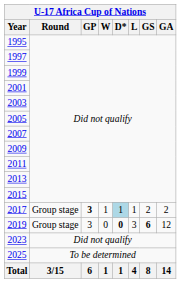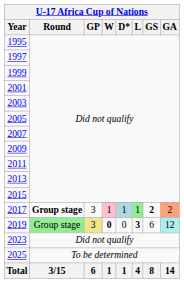(55, 210) normal -> (57, 210) bold
(90, 210) bold -> (93, 210) normal
(106, 210) no background -> (109, 210) pink background
(134, 210) no background -> (138, 210) lightgreen background
(148, 210) normal -> (152, 210) bold
(166, 210) no background -> (170, 210) lightsalmon background
(55, 225) no background -> (57, 225) lightgreen background
(90, 225) no background -> (93, 225) khaki background
(106, 225) normal -> (109, 225) bold
(121, 225) bold -> (124, 225) normal
(134, 225) normal -> (138, 225) bold
(148, 225) bold -> (152, 225) normal
(166, 225) no background -> (170, 225) paleturquoise background
